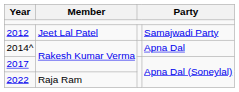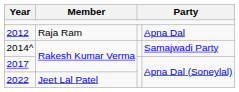(68, 32) Jeet Lal Patel -> (60, 32) Raja Ram
(181, 32) Samajwadi Party -> (164, 32) Apna Dal
(164, 48) Apna Dal -> (181, 48) Samajwadi Party
(60, 79) Raja Ram -> (68, 79) Jeet Lal Patel
